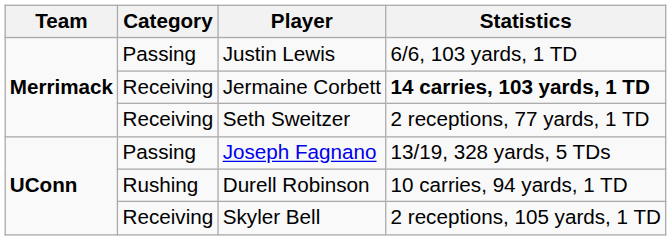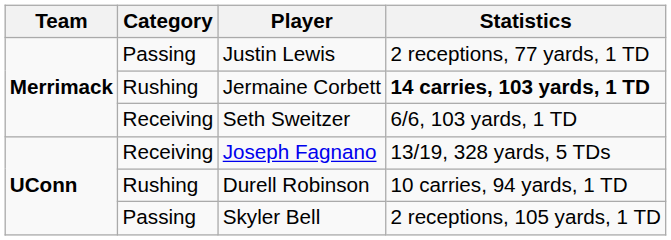(484, 54) 6/6, 103 yards, 1 TD -> (520, 54) 2 receptions, 77 yards, 1 TD
(168, 86) Receiving -> (160, 86) Rushing
(520, 119) 2 receptions, 77 yards, 1 TD -> (484, 119) 6/6, 103 yards, 1 TD
(159, 152) Passing -> (168, 152) Receiving
(168, 217) Receiving -> (159, 217) Passing
